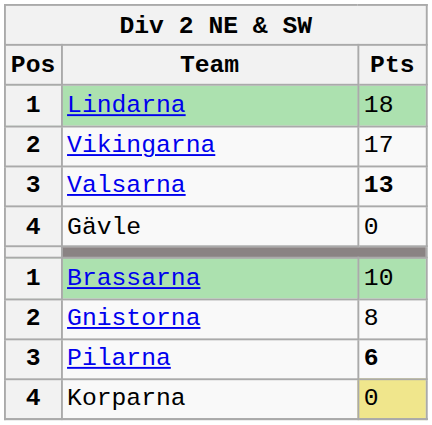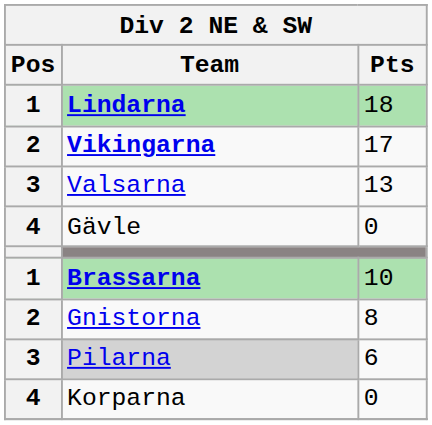(126, 106) normal -> (126, 106) bold
(141, 146) normal -> (141, 146) bold
(379, 186) bold -> (379, 186) normal
(134, 278) normal -> (134, 278) bold
(119, 359) no background -> (119, 359) lightgrey background
(371, 359) bold -> (371, 359) normal
(371, 399) khaki background -> (371, 399) no background
